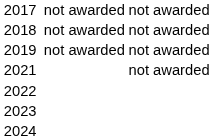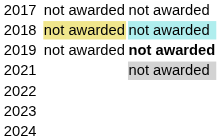(84, 30) no background -> (84, 30) khaki background
(169, 30) no background -> (169, 30) paleturquoise background
(169, 50) normal -> (172, 50) bold
(169, 70) no background -> (169, 70) lightgrey background
